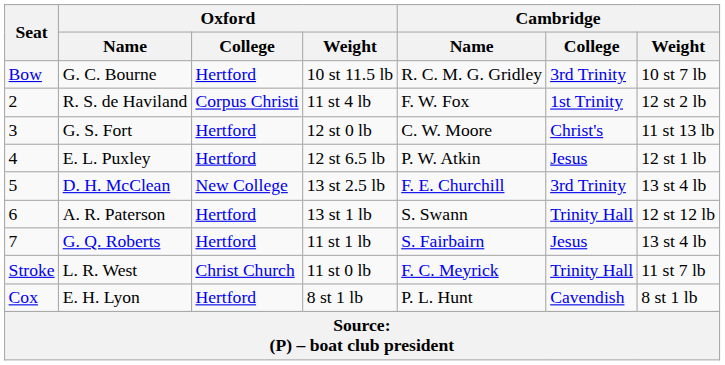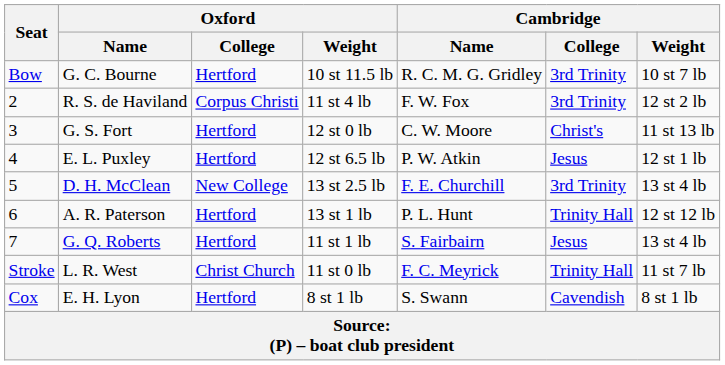(587, 102) 1st Trinity -> (588, 102) 3rd Trinity
(434, 213) S. Swann -> (437, 213) P. L. Hunt
(437, 297) P. L. Hunt -> (434, 297) S. Swann
